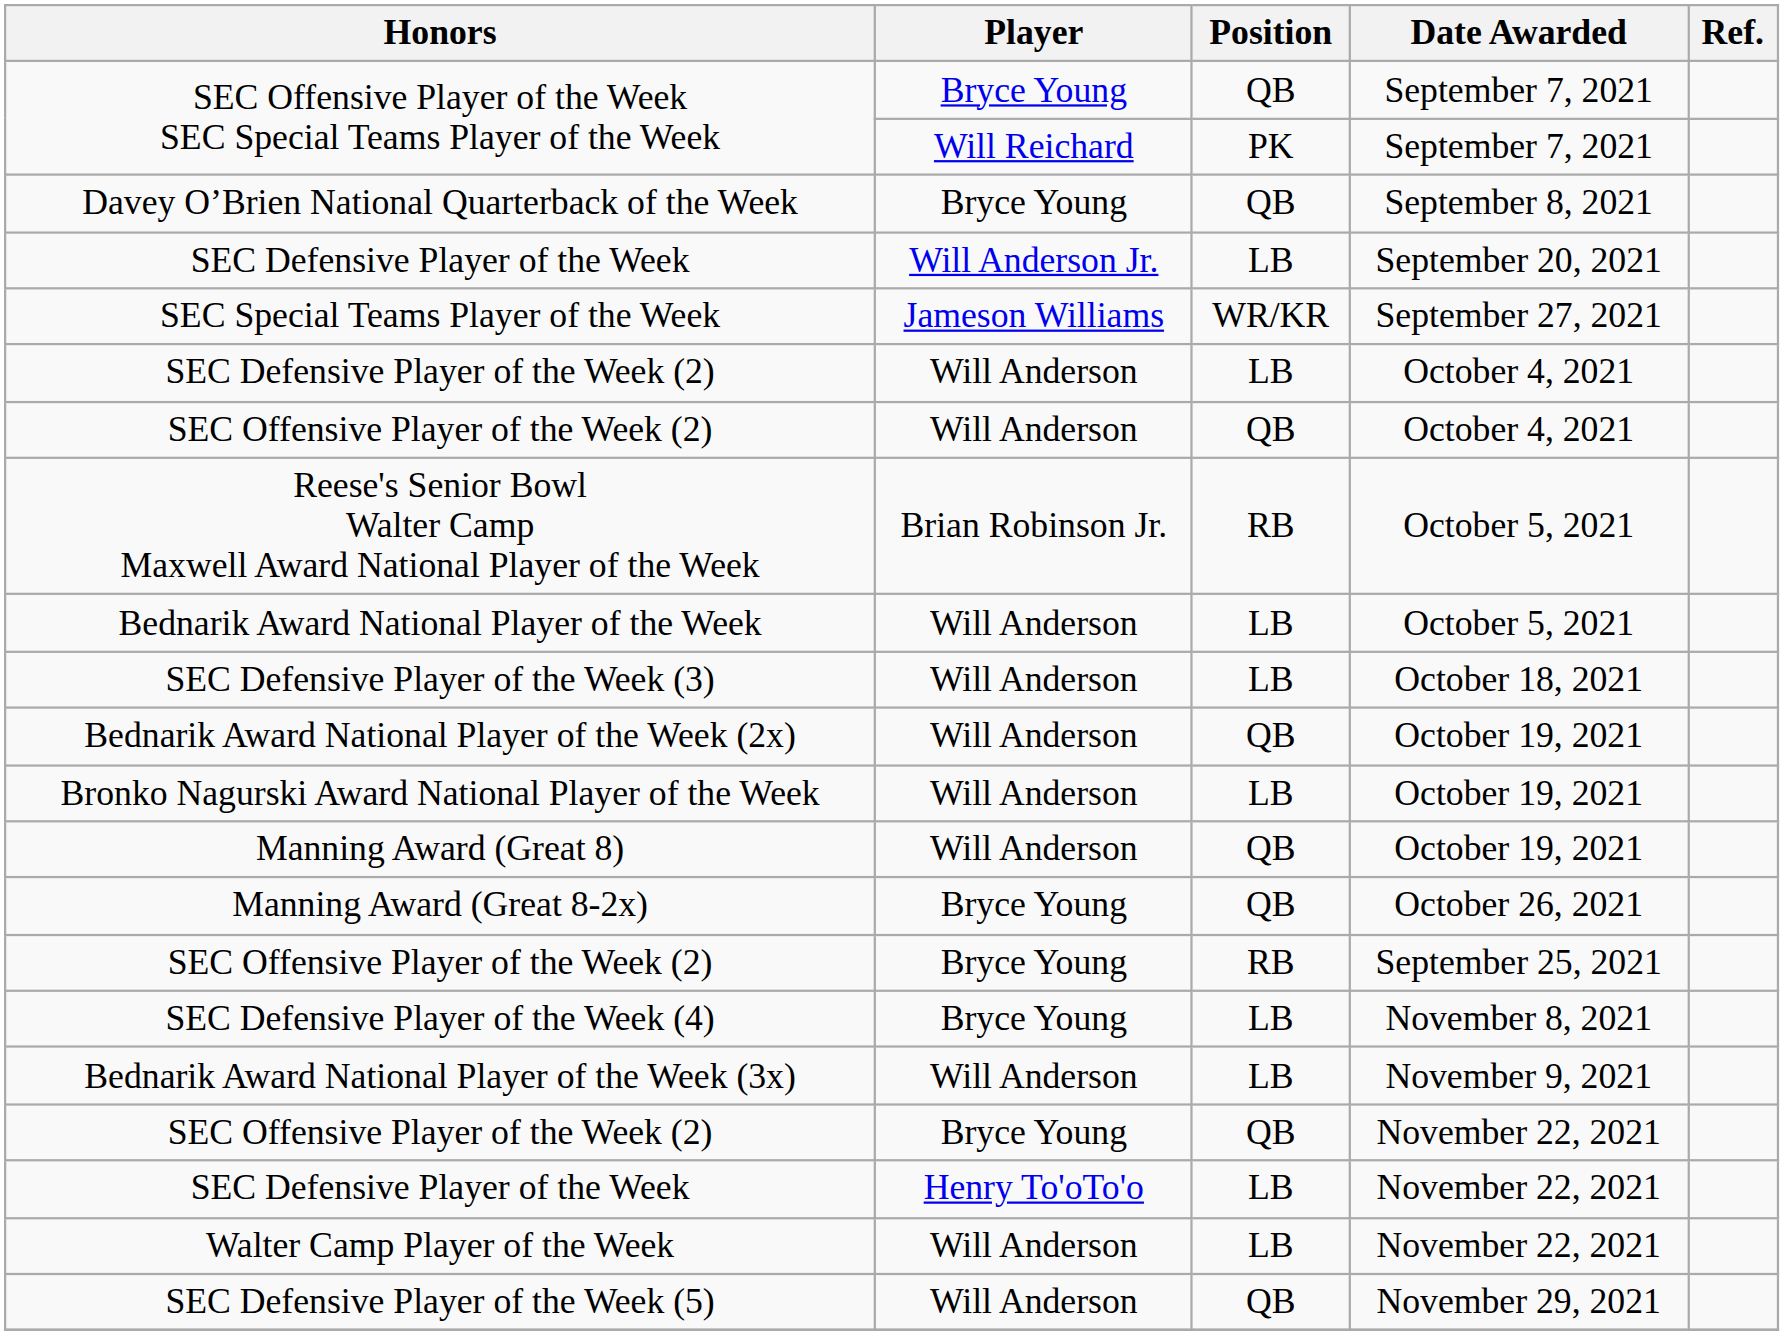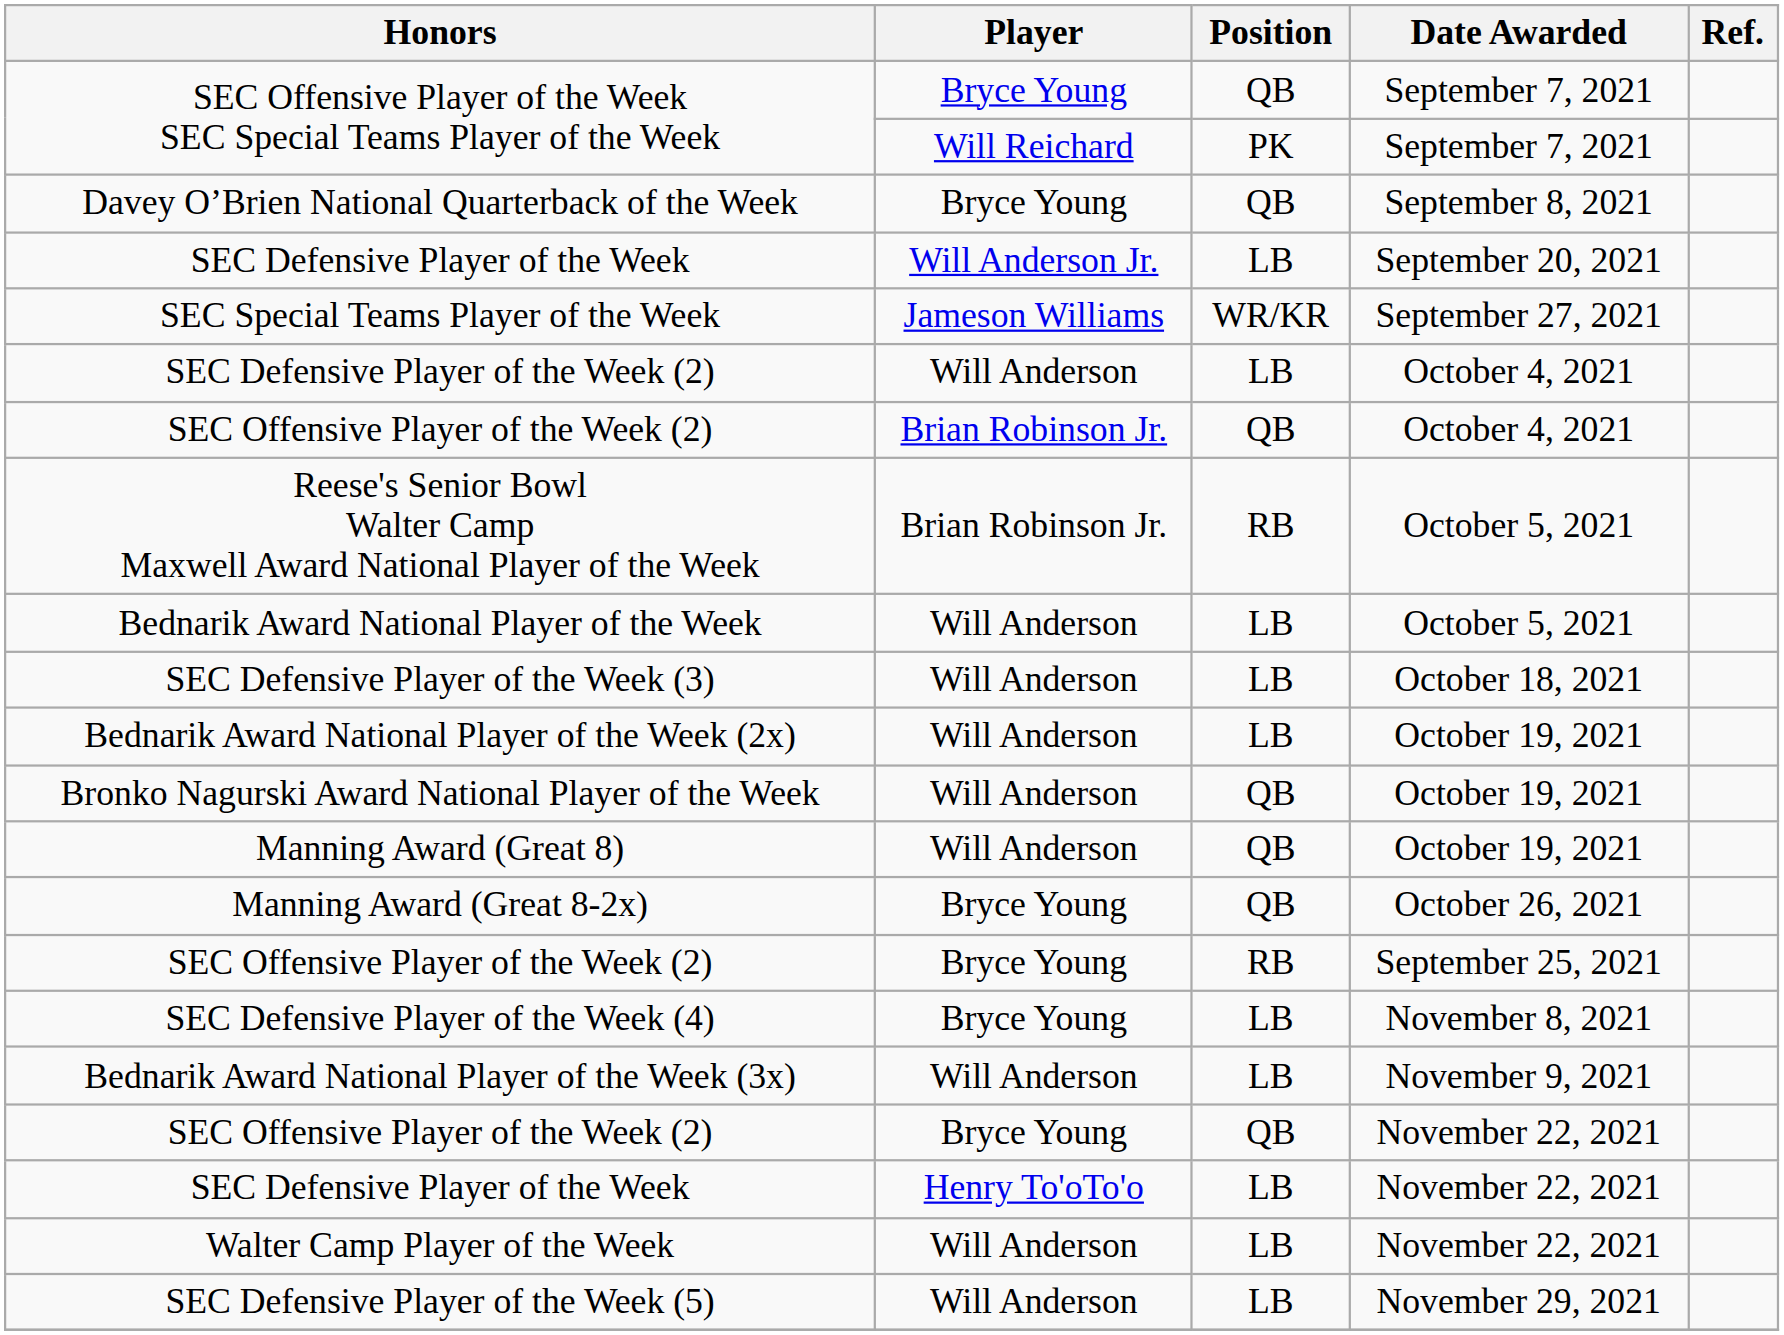(1034, 428) Will Anderson -> (1034, 428) Brian Robinson Jr.
(1271, 735) QB -> (1271, 735) LB
(1271, 792) LB -> (1271, 792) QB
(1271, 1301) QB -> (1271, 1301) LB
